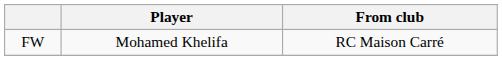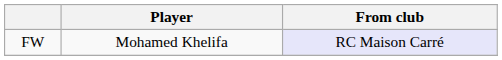(390, 42) no background -> (390, 42) lavender background
